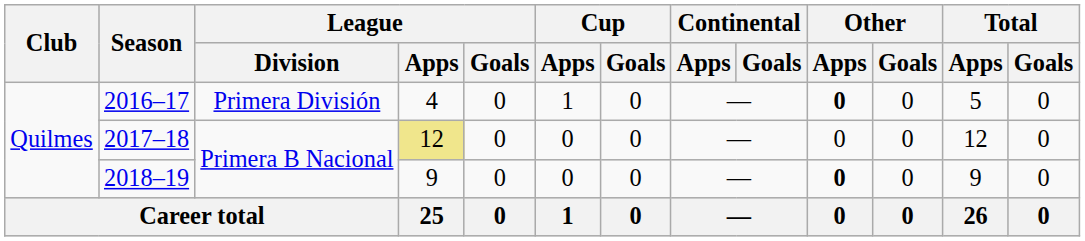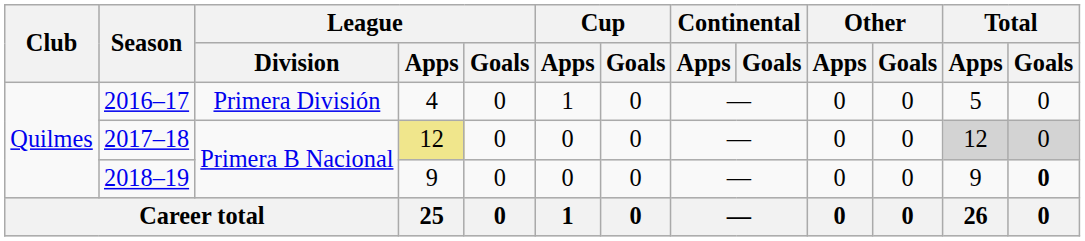(840, 100) bold -> (840, 100) normal
(976, 139) no background -> (976, 139) lightgrey background
(1044, 139) no background -> (1044, 139) lightgrey background
(840, 178) bold -> (840, 178) normal
(1044, 178) normal -> (1044, 178) bold
